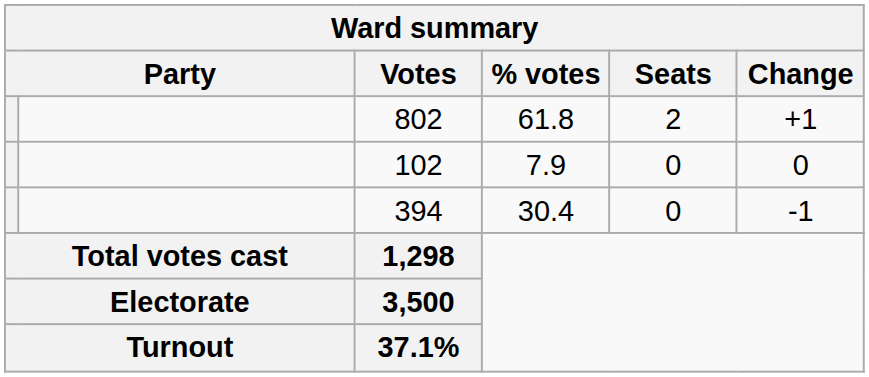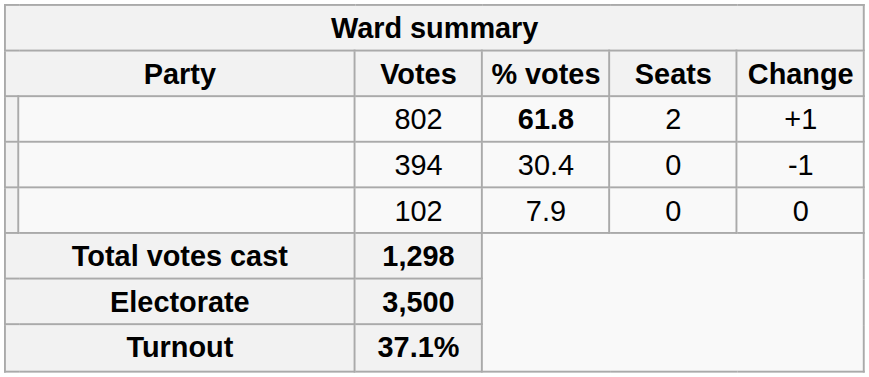(546, 119) normal -> (546, 119) bold
rows swapped: (418, 211) <-> (418, 165)
